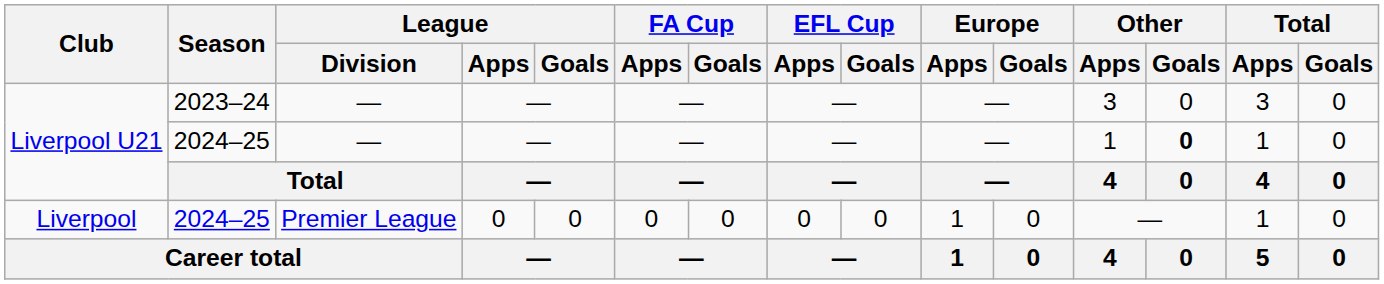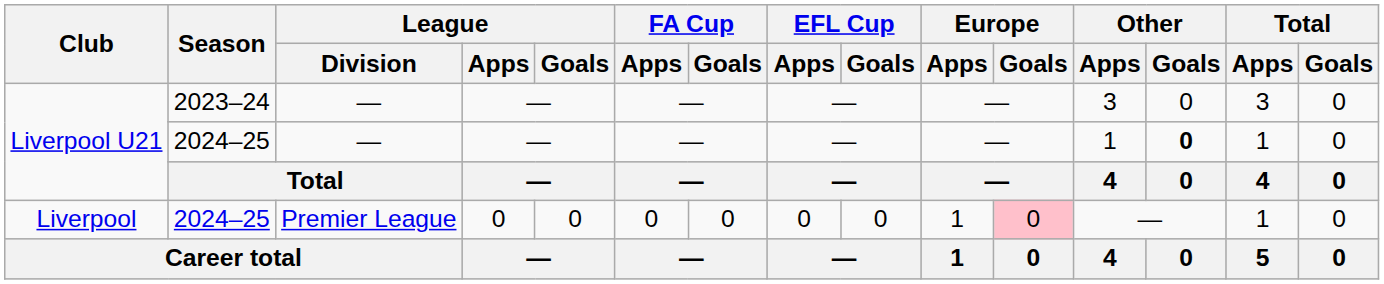(1033, 219) no background -> (1033, 219) pink background
